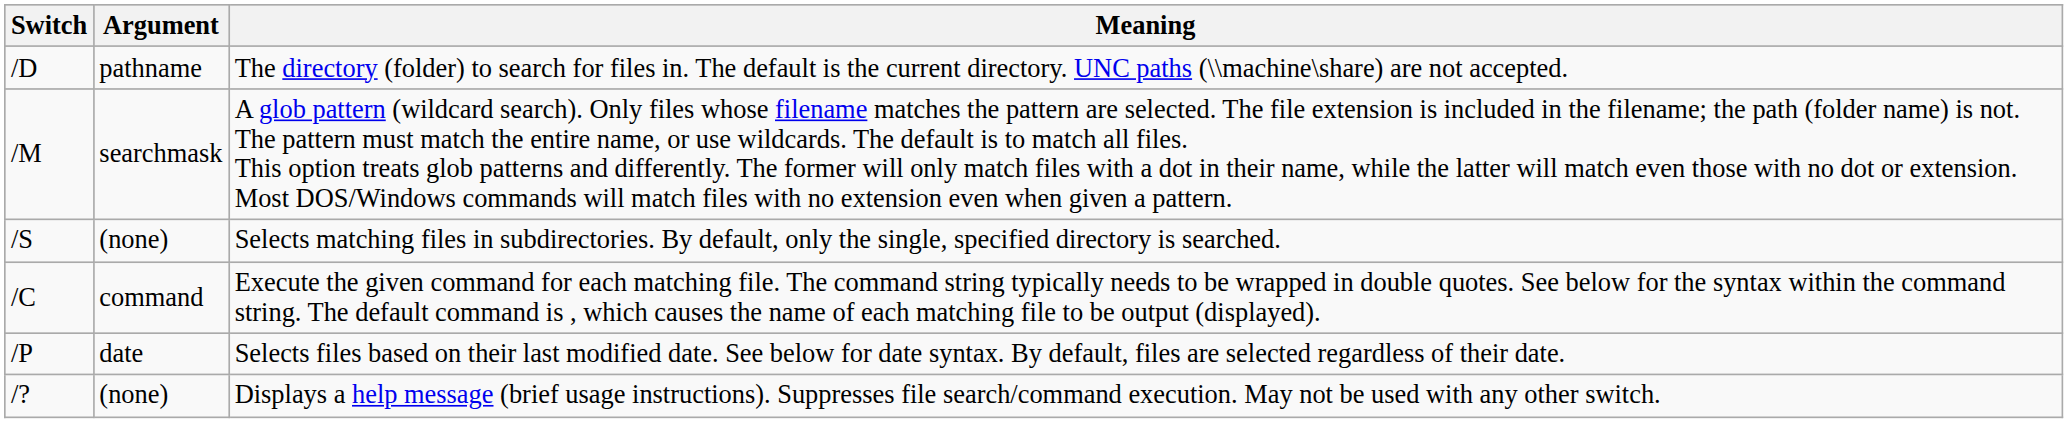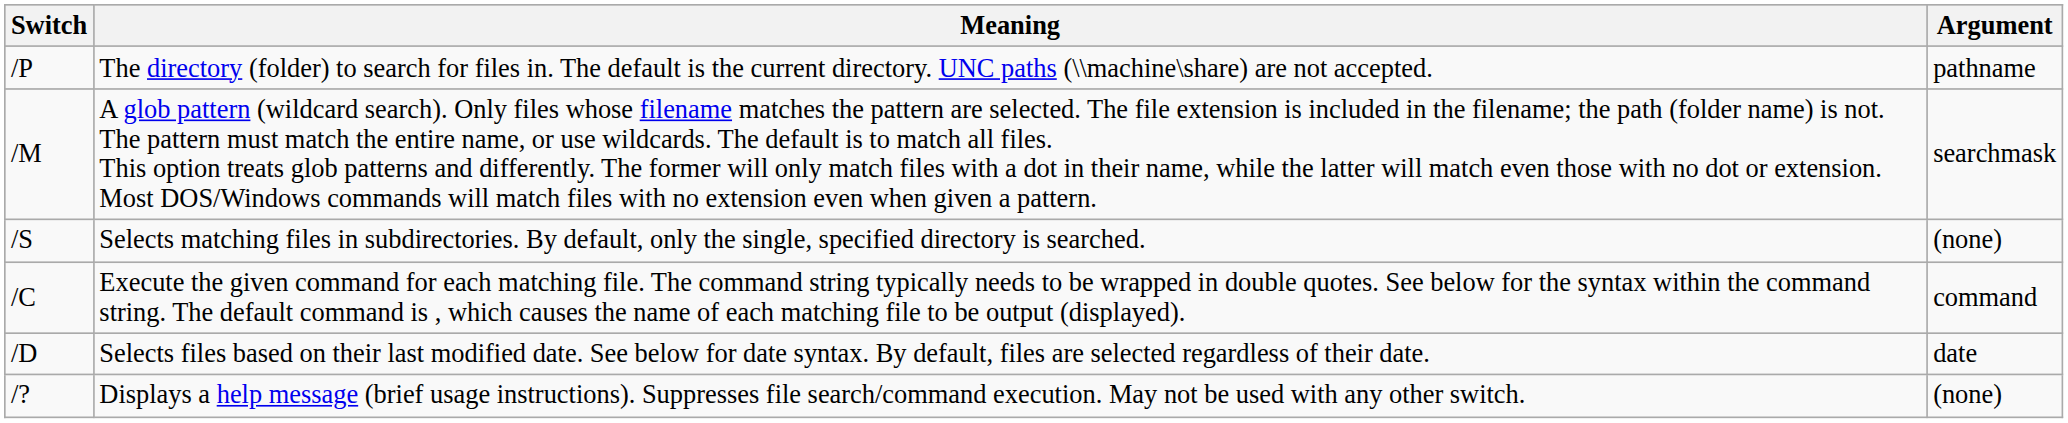columns swapped: (161, 25) <-> (1145, 25)
(24, 67) /D -> (22, 67) /P
(22, 353) /P -> (24, 353) /D
